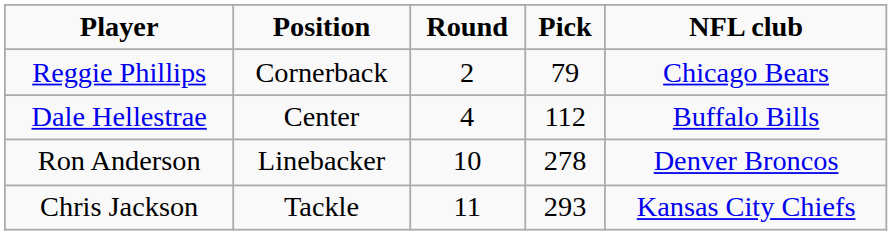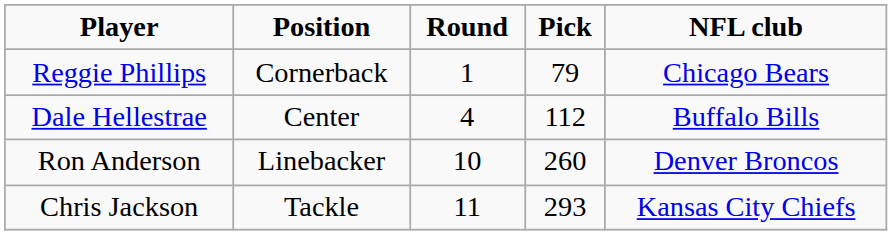(467, 71) 2 -> (467, 71) 1
(565, 161) 278 -> (565, 161) 260
